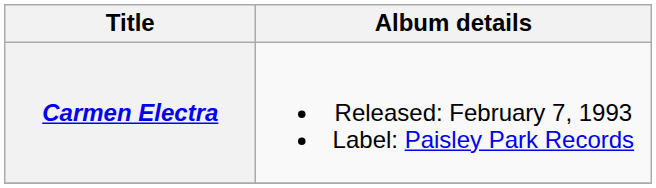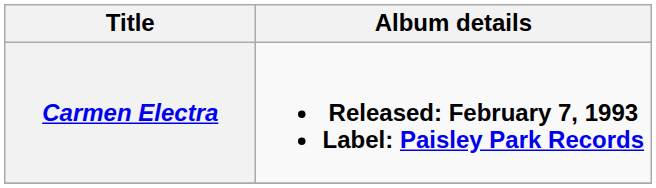(453, 126) normal -> (453, 126) bold
